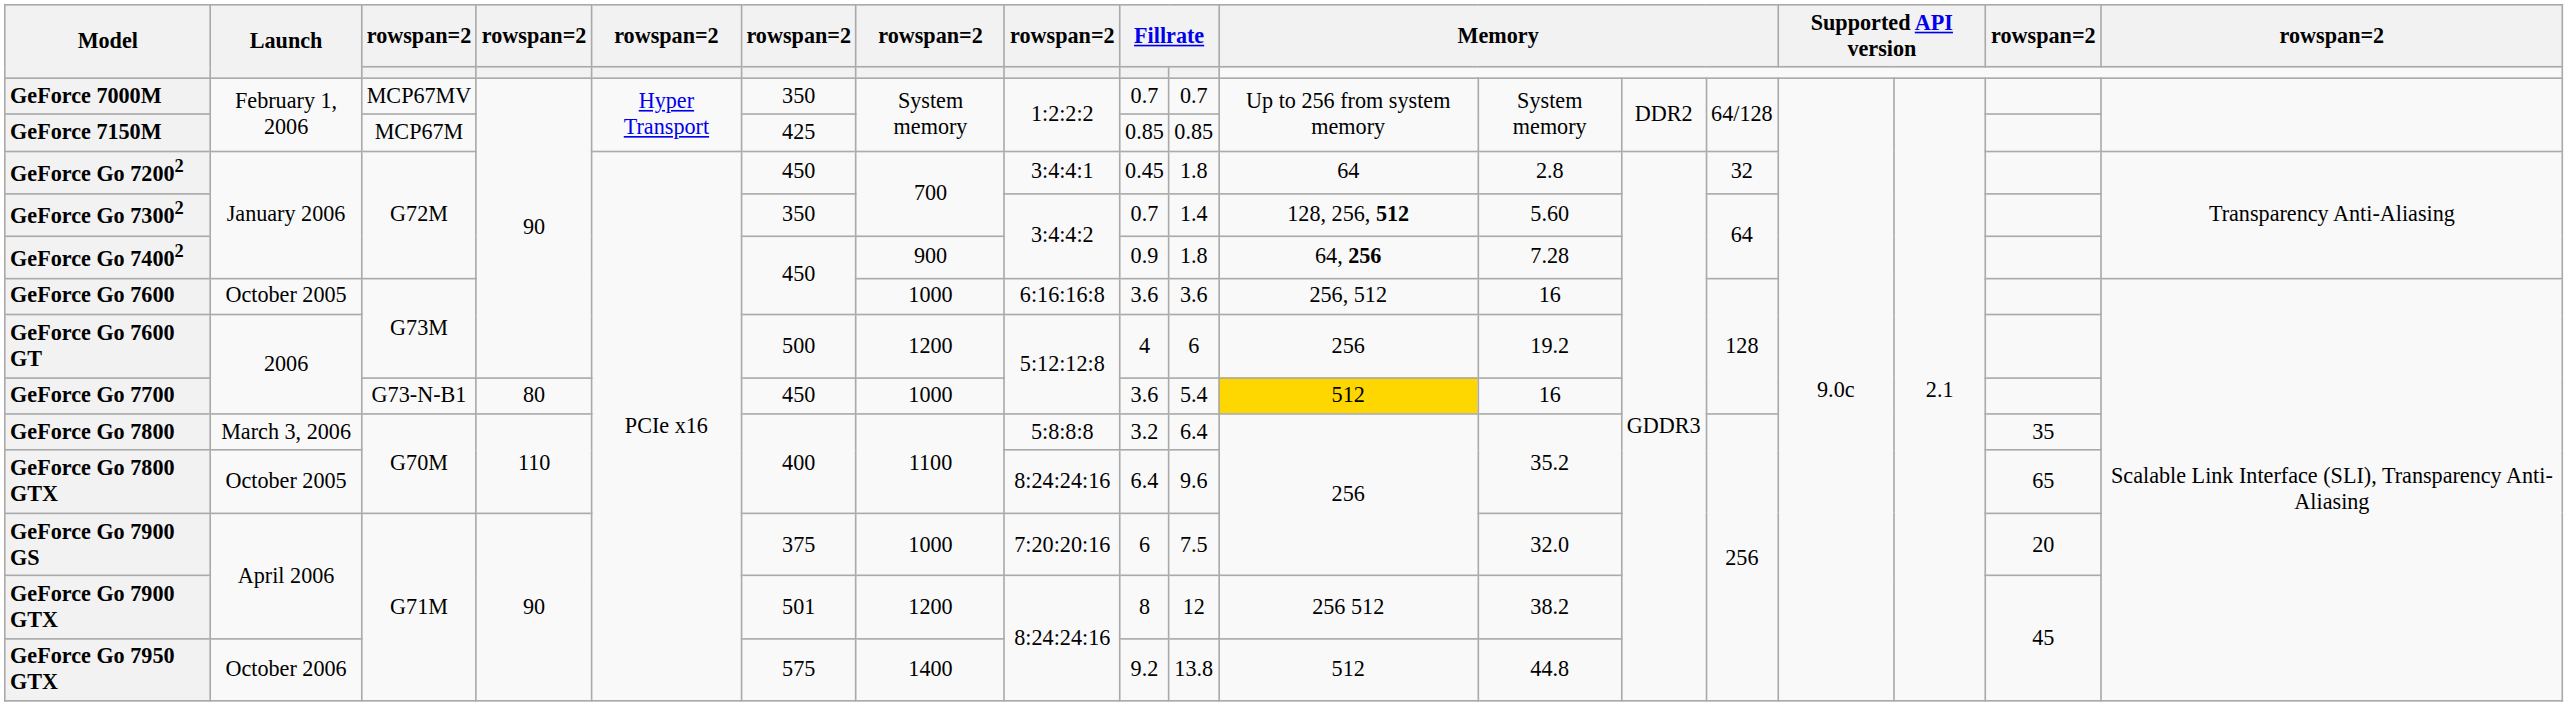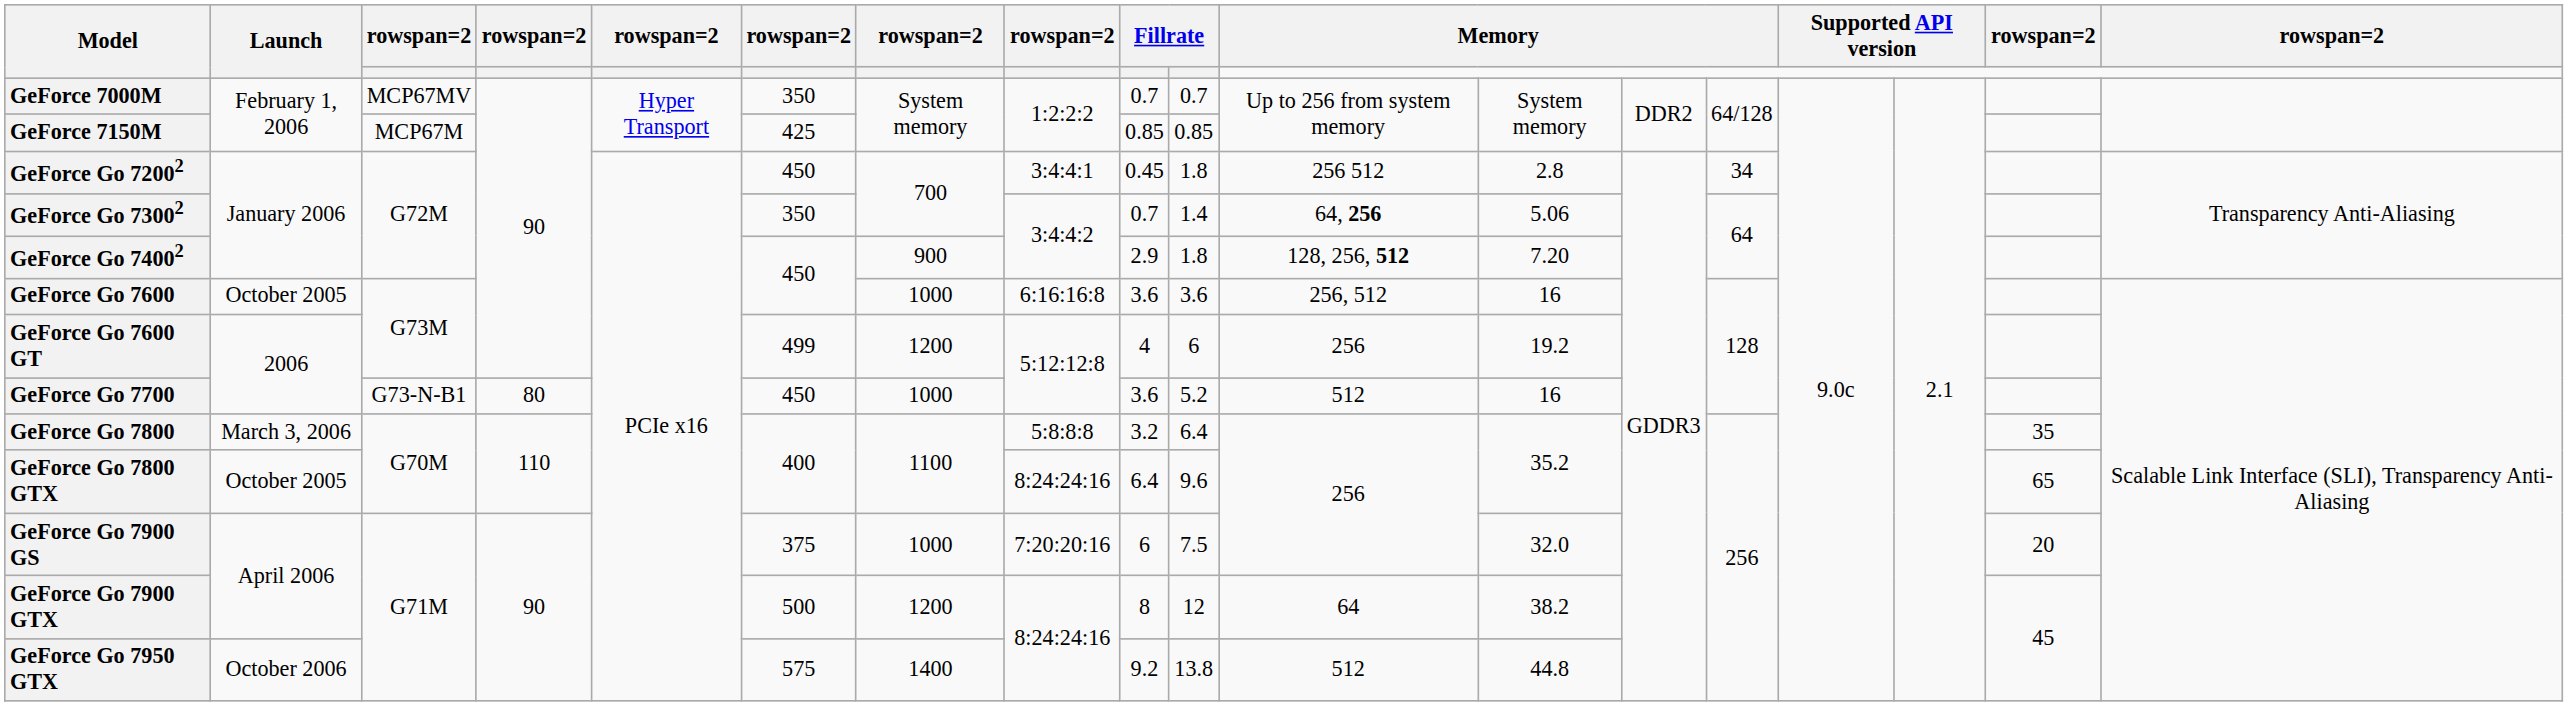(1348, 171) 64 -> (1348, 171) 256 512
(1742, 171) 32 -> (1742, 171) 34
(1348, 213) 128, 256, 512 -> (1348, 213) 64, 256
(1550, 213) 5.60 -> (1550, 213) 5.06
(1144, 256) 0.9 -> (1144, 256) 2.9
(1348, 256) 64, 256 -> (1348, 256) 128, 256, 512
(1550, 256) 7.28 -> (1550, 256) 7.20
(799, 345) 500 -> (799, 345) 499
(1194, 394) 5.4 -> (1194, 394) 5.2
(1348, 394) gold background -> (1348, 394) no background
(799, 606) 501 -> (799, 606) 500
(1348, 606) 256 512 -> (1348, 606) 64
